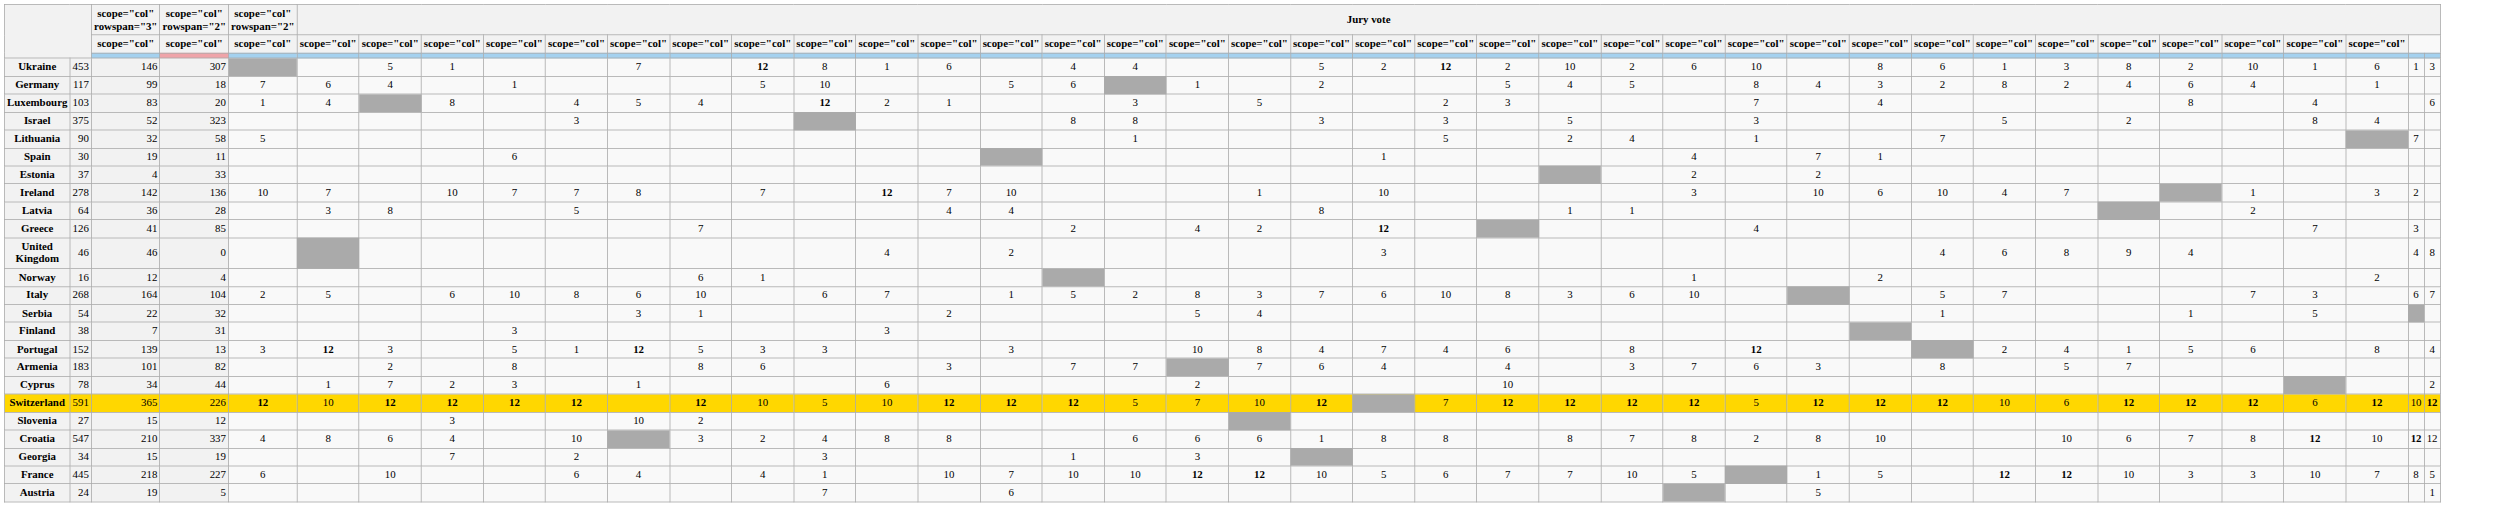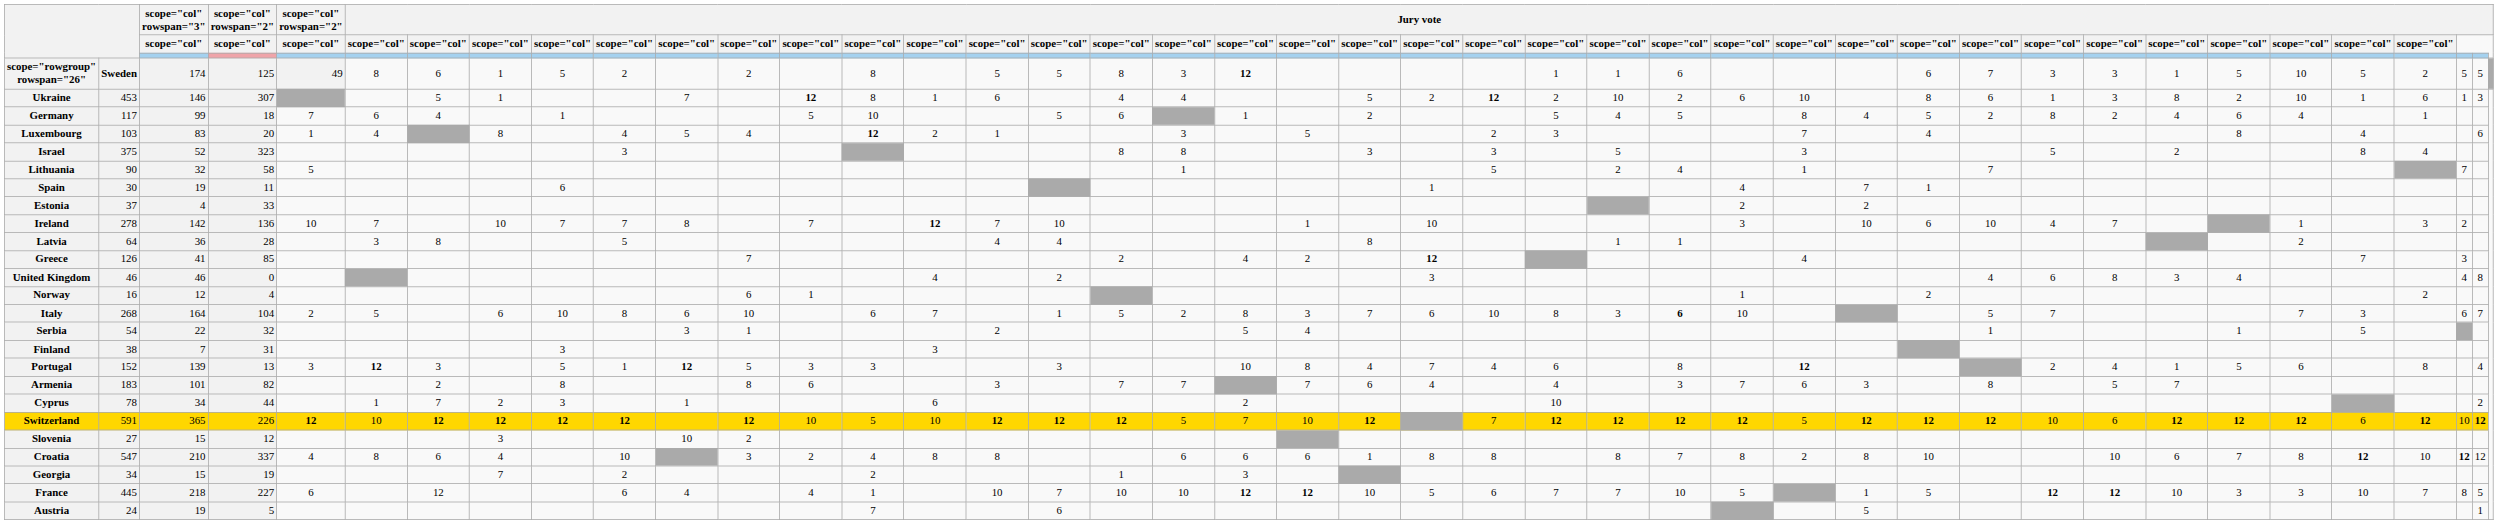+ row: (52, 73)
(1880, 84) 3 -> (1928, 115) 5
(2129, 252) 9 -> (2177, 277) 3
(1632, 295) normal -> (1680, 313) bold
(825, 456) 3 -> (873, 474) 2
(390, 474) 10 -> (438, 492) 12
